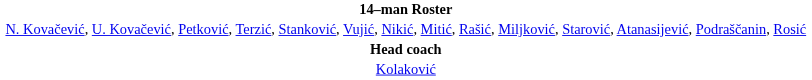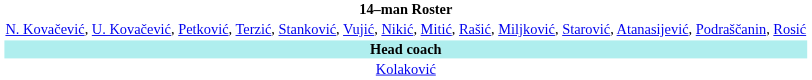(406, 49) no background -> (406, 49) paleturquoise background
